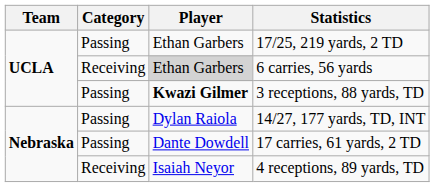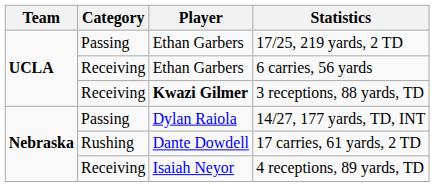(198, 68) lightgrey background -> (198, 68) no background
(105, 93) Passing -> (113, 93) Receiving
(105, 143) Passing -> (108, 143) Rushing
